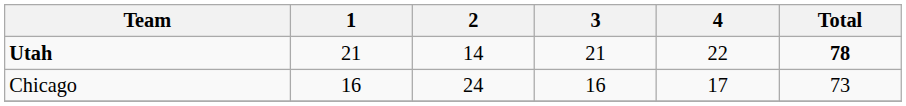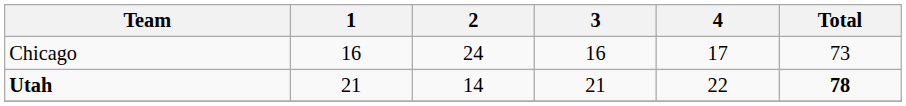rows swapped: (43, 85) <-> (31, 52)
